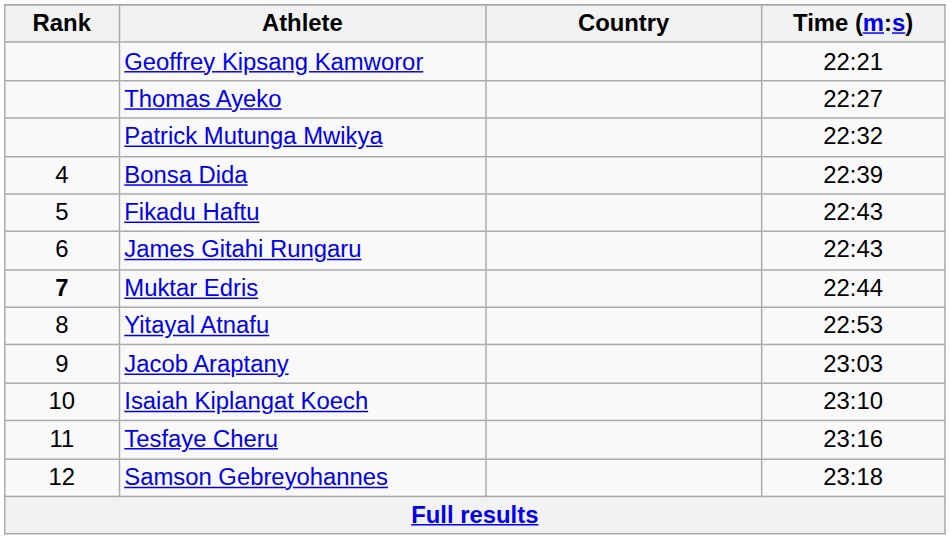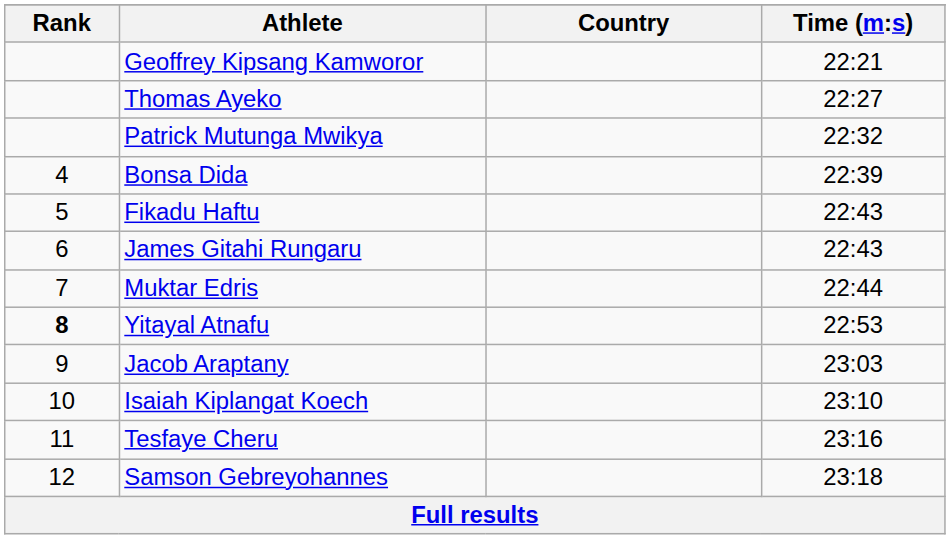(62, 288) bold -> (62, 288) normal
(62, 325) normal -> (62, 325) bold
